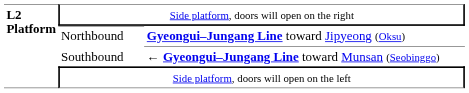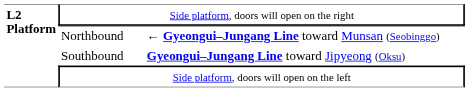(276, 36) Gyeongui–Jungang Line toward Jipyeong (Oksu) -> (293, 36) ← Gyeongui–Jungang Line toward Munsan (Seobinggo)
(293, 56) ← Gyeongui–Jungang Line toward Munsan (Seobinggo) -> (276, 55) Gyeongui–Jungang Line toward Jipyeong (Oksu)
